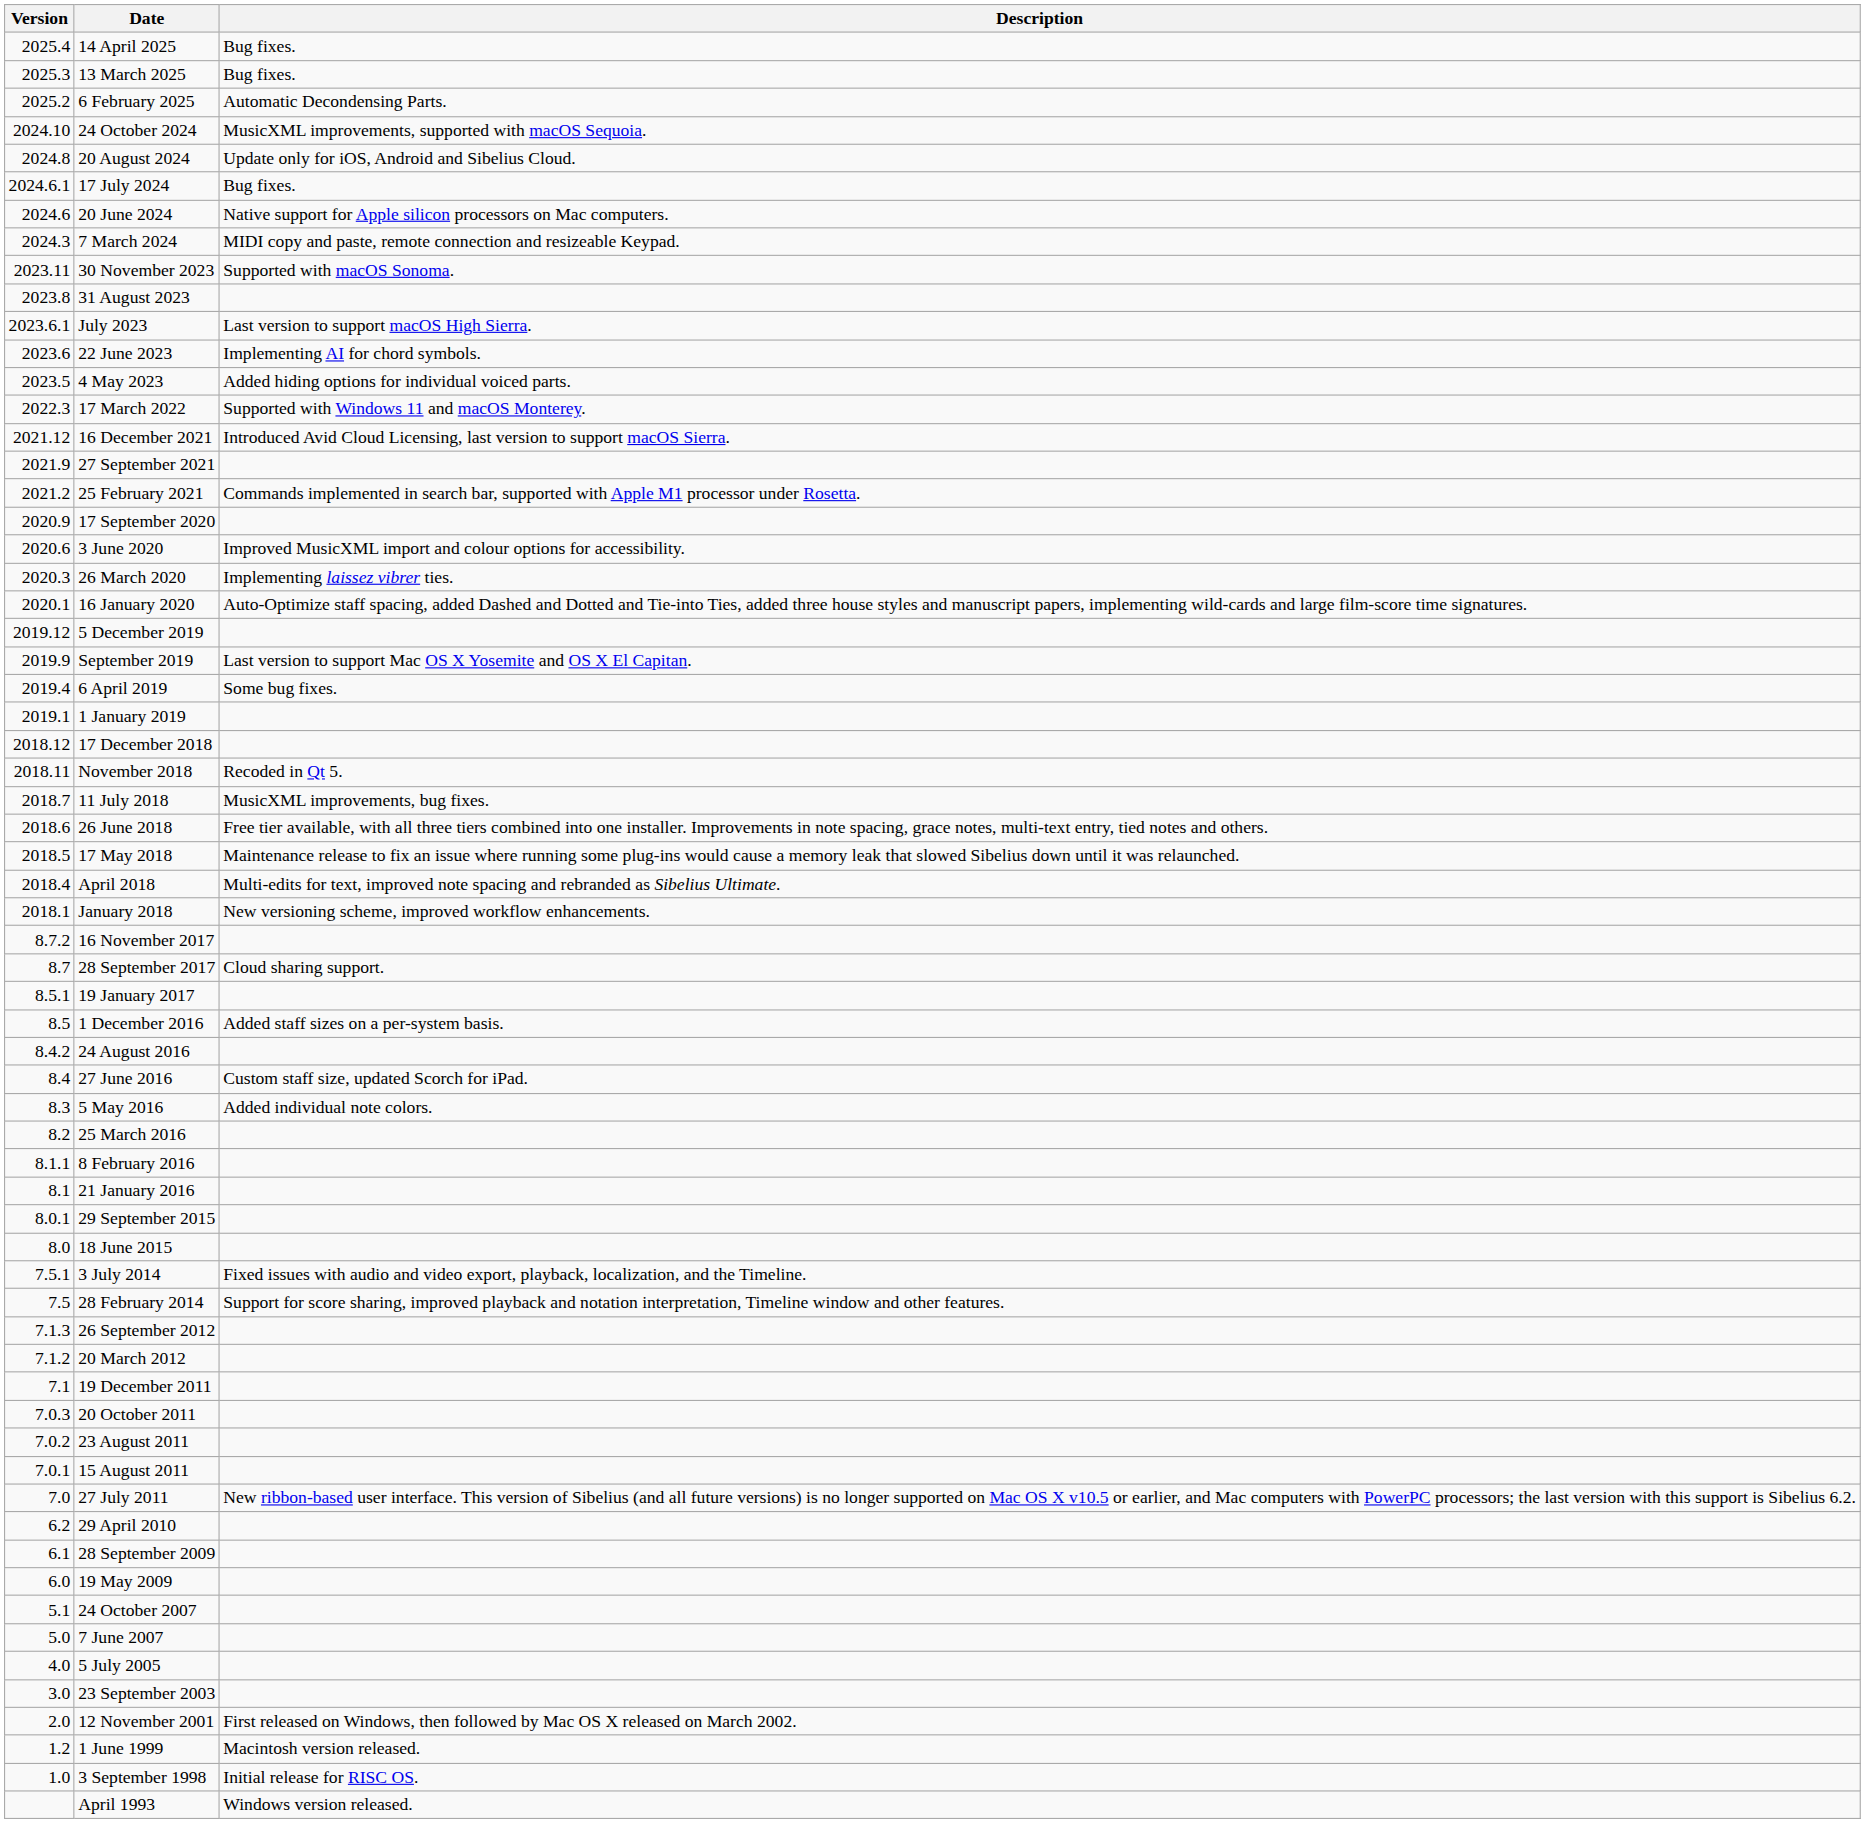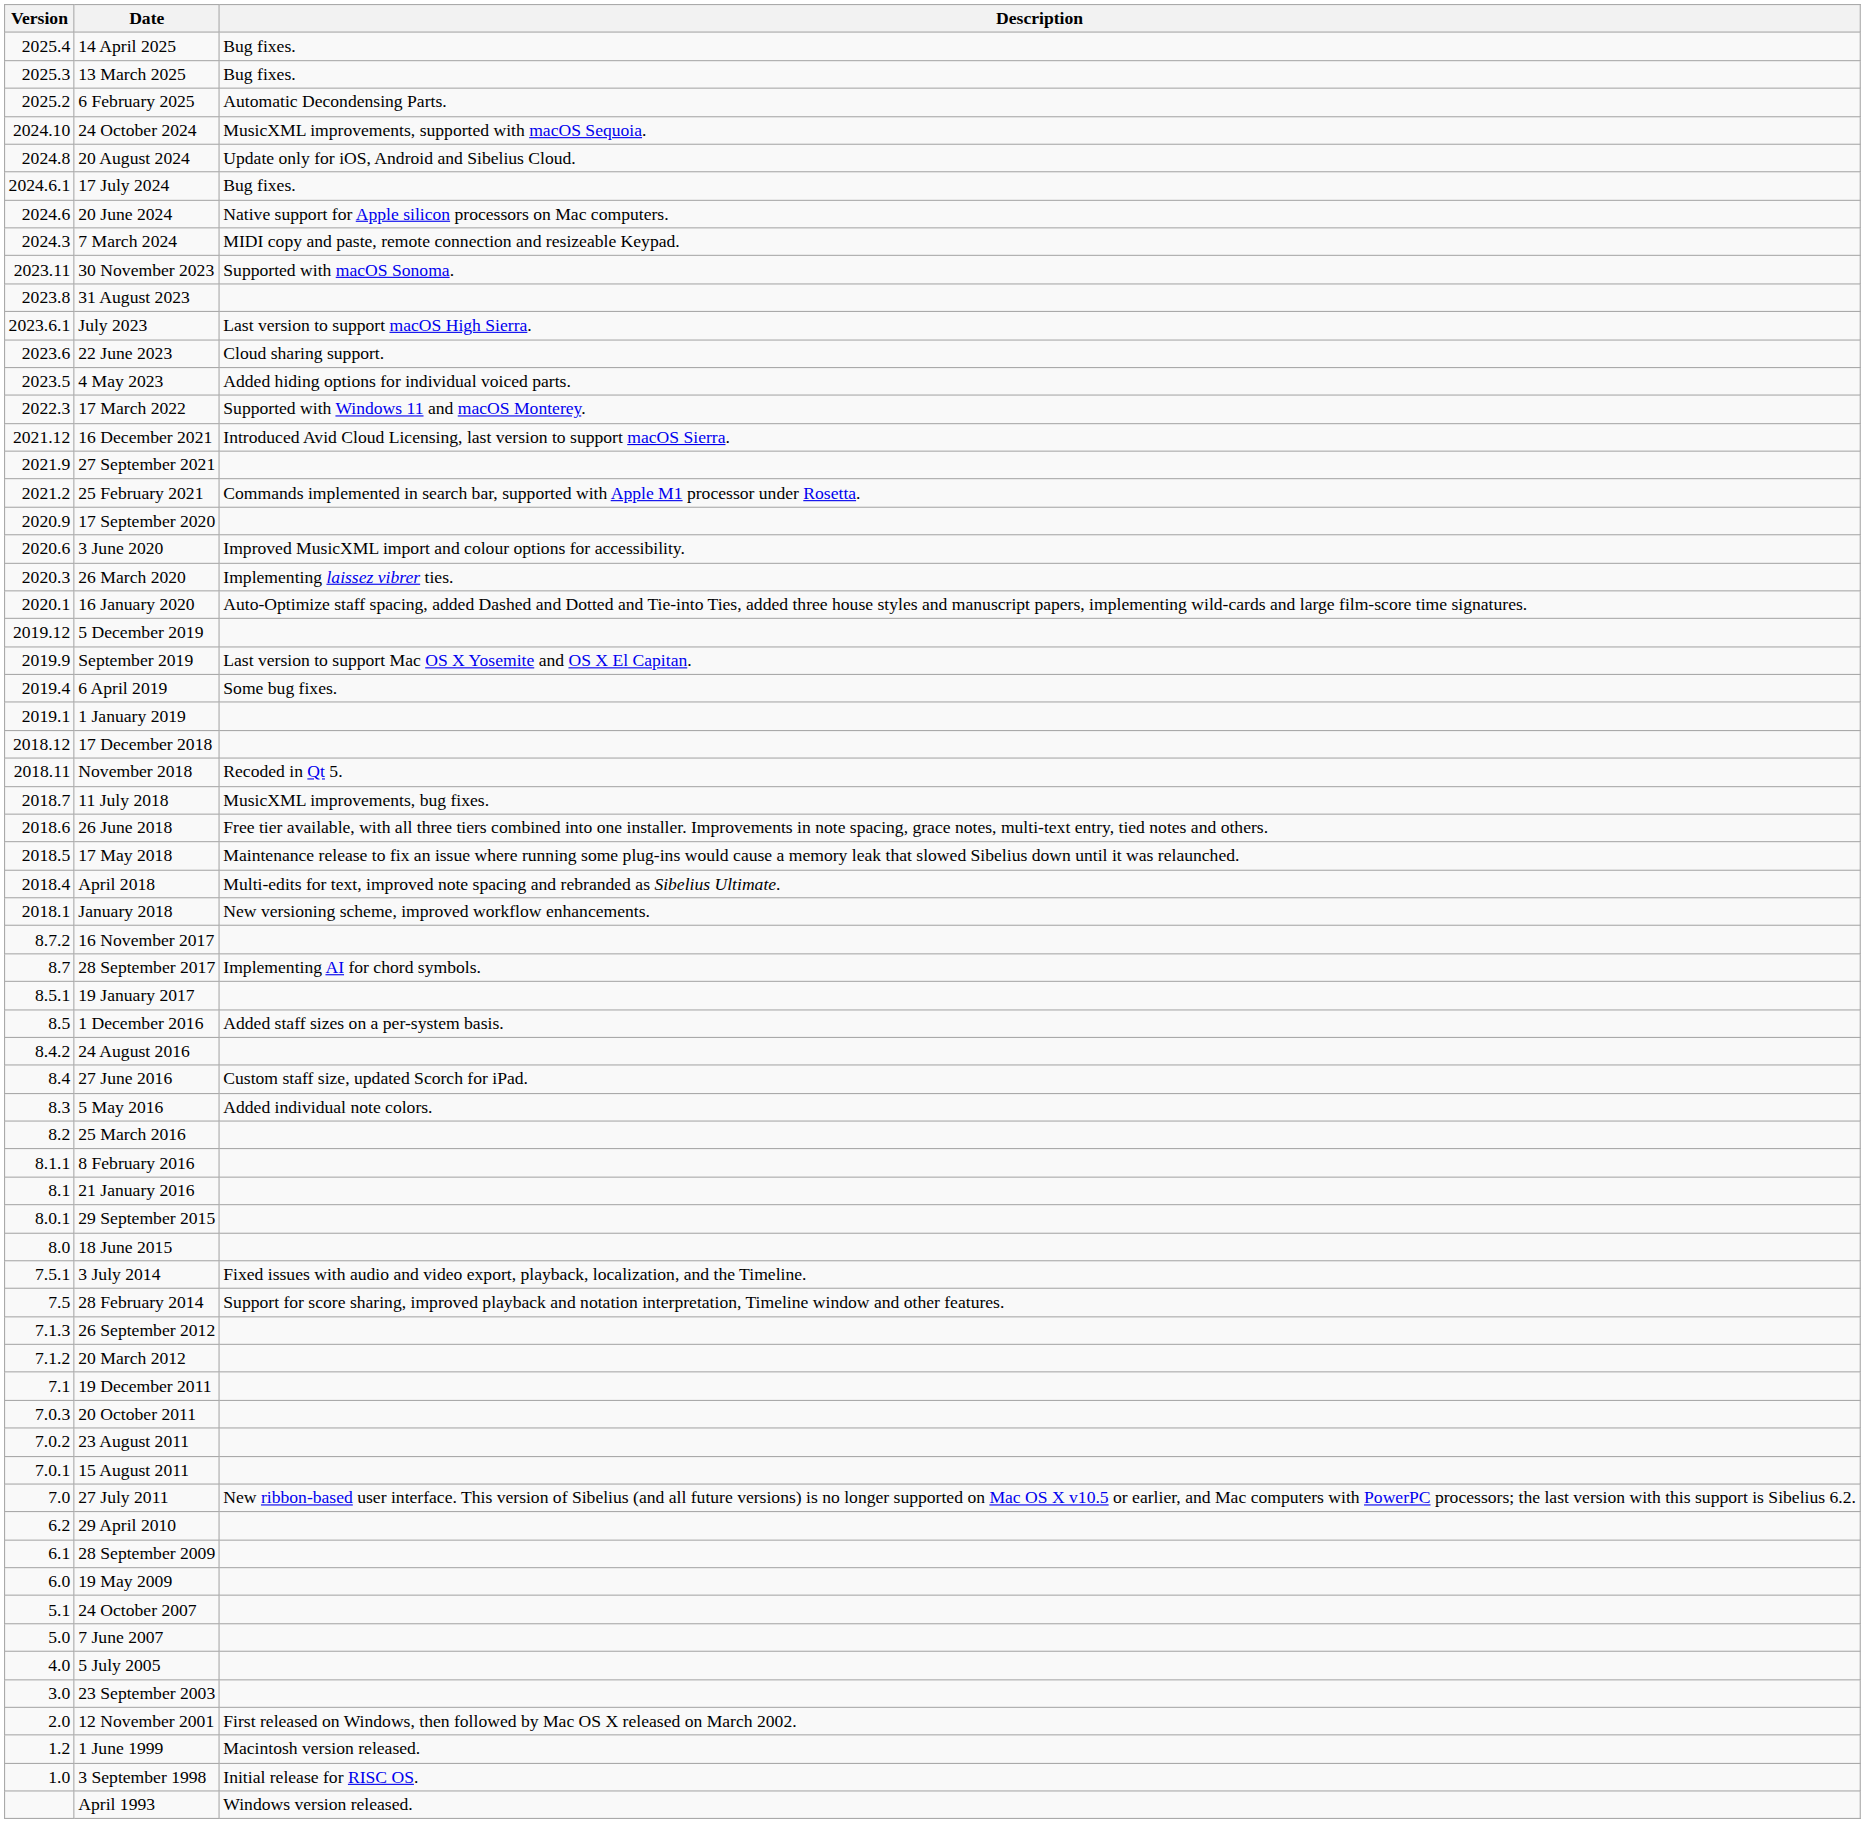(352, 353) Implementing AI for chord symbols. -> (304, 353) Cloud sharing support.
(304, 967) Cloud sharing support. -> (352, 967) Implementing AI for chord symbols.
